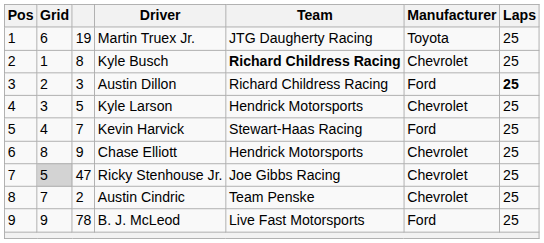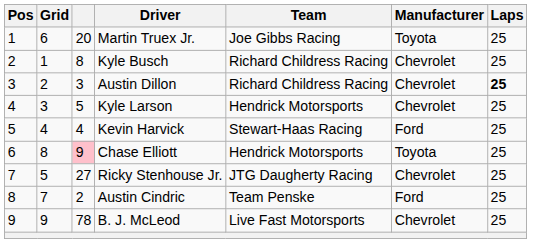(83, 38) 19 -> (83, 38) 20
(301, 38) JTG Daugherty Racing -> (285, 38) Joe Gibbs Racing
(315, 60) bold -> (309, 60) normal
(422, 83) Ford -> (425, 83) Chevrolet
(80, 129) 7 -> (80, 129) 4
(80, 151) no background -> (80, 151) pink background
(437, 151) Chevrolet -> (415, 151) Toyota
(44, 174) lightgrey background -> (44, 174) no background
(83, 174) 47 -> (83, 174) 27
(285, 174) Joe Gibbs Racing -> (301, 174) JTG Daugherty Racing
(437, 197) Chevrolet -> (409, 197) Ford
(422, 220) Ford -> (425, 220) Chevrolet
